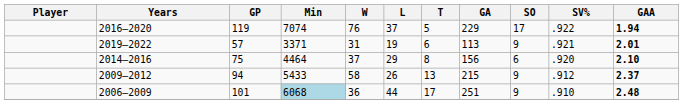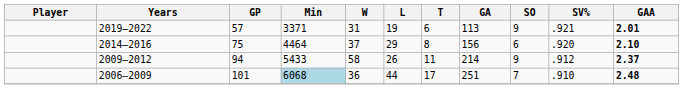- row: (125, 28)
(430, 76) 13 -> (430, 60) 11
(470, 76) 215 -> (470, 60) 214
(516, 92) 9 -> (516, 76) 7
